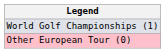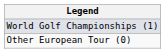(69, 41) pink background -> (69, 41) no background
